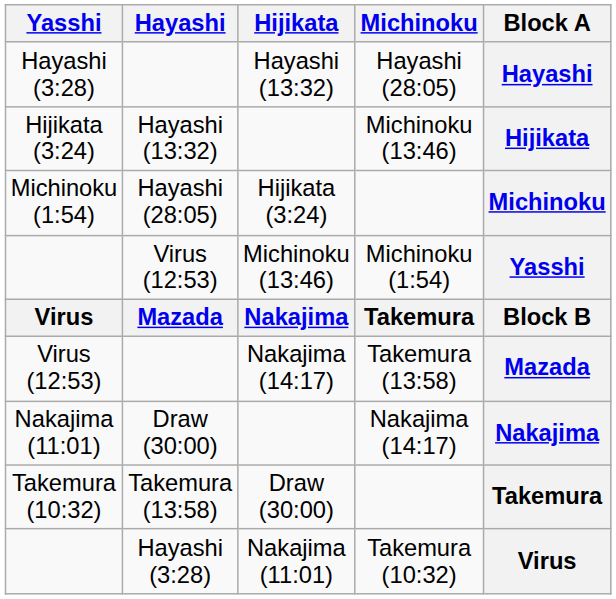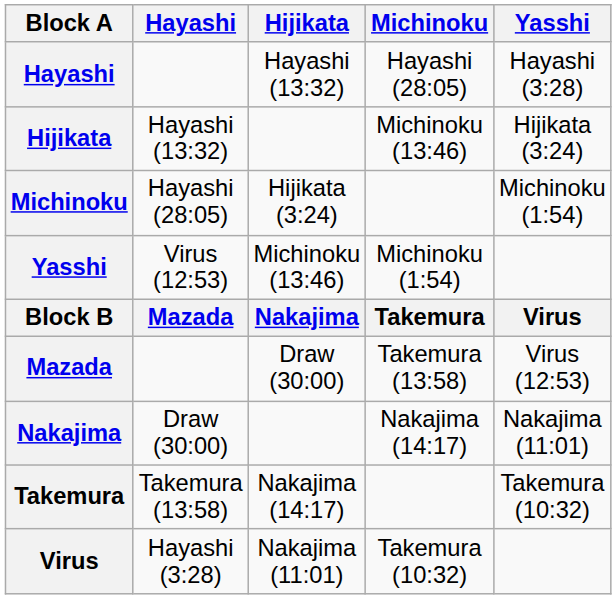columns swapped: (547, 23) <-> (64, 23)
(296, 368) Nakajima (14:17) -> (307, 368) Draw (30:00)
(296, 496) Draw (30:00) -> (307, 496) Nakajima (14:17)
